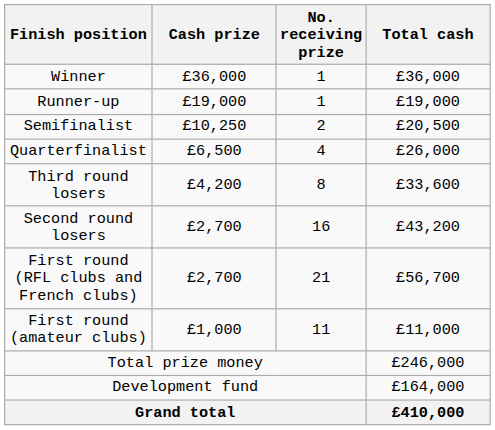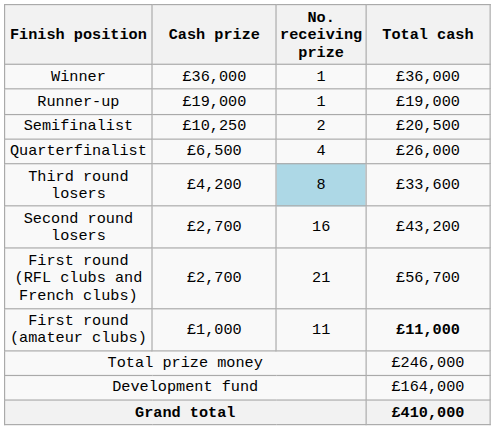(321, 185) no background -> (321, 185) lightblue background
(428, 329) normal -> (428, 329) bold
